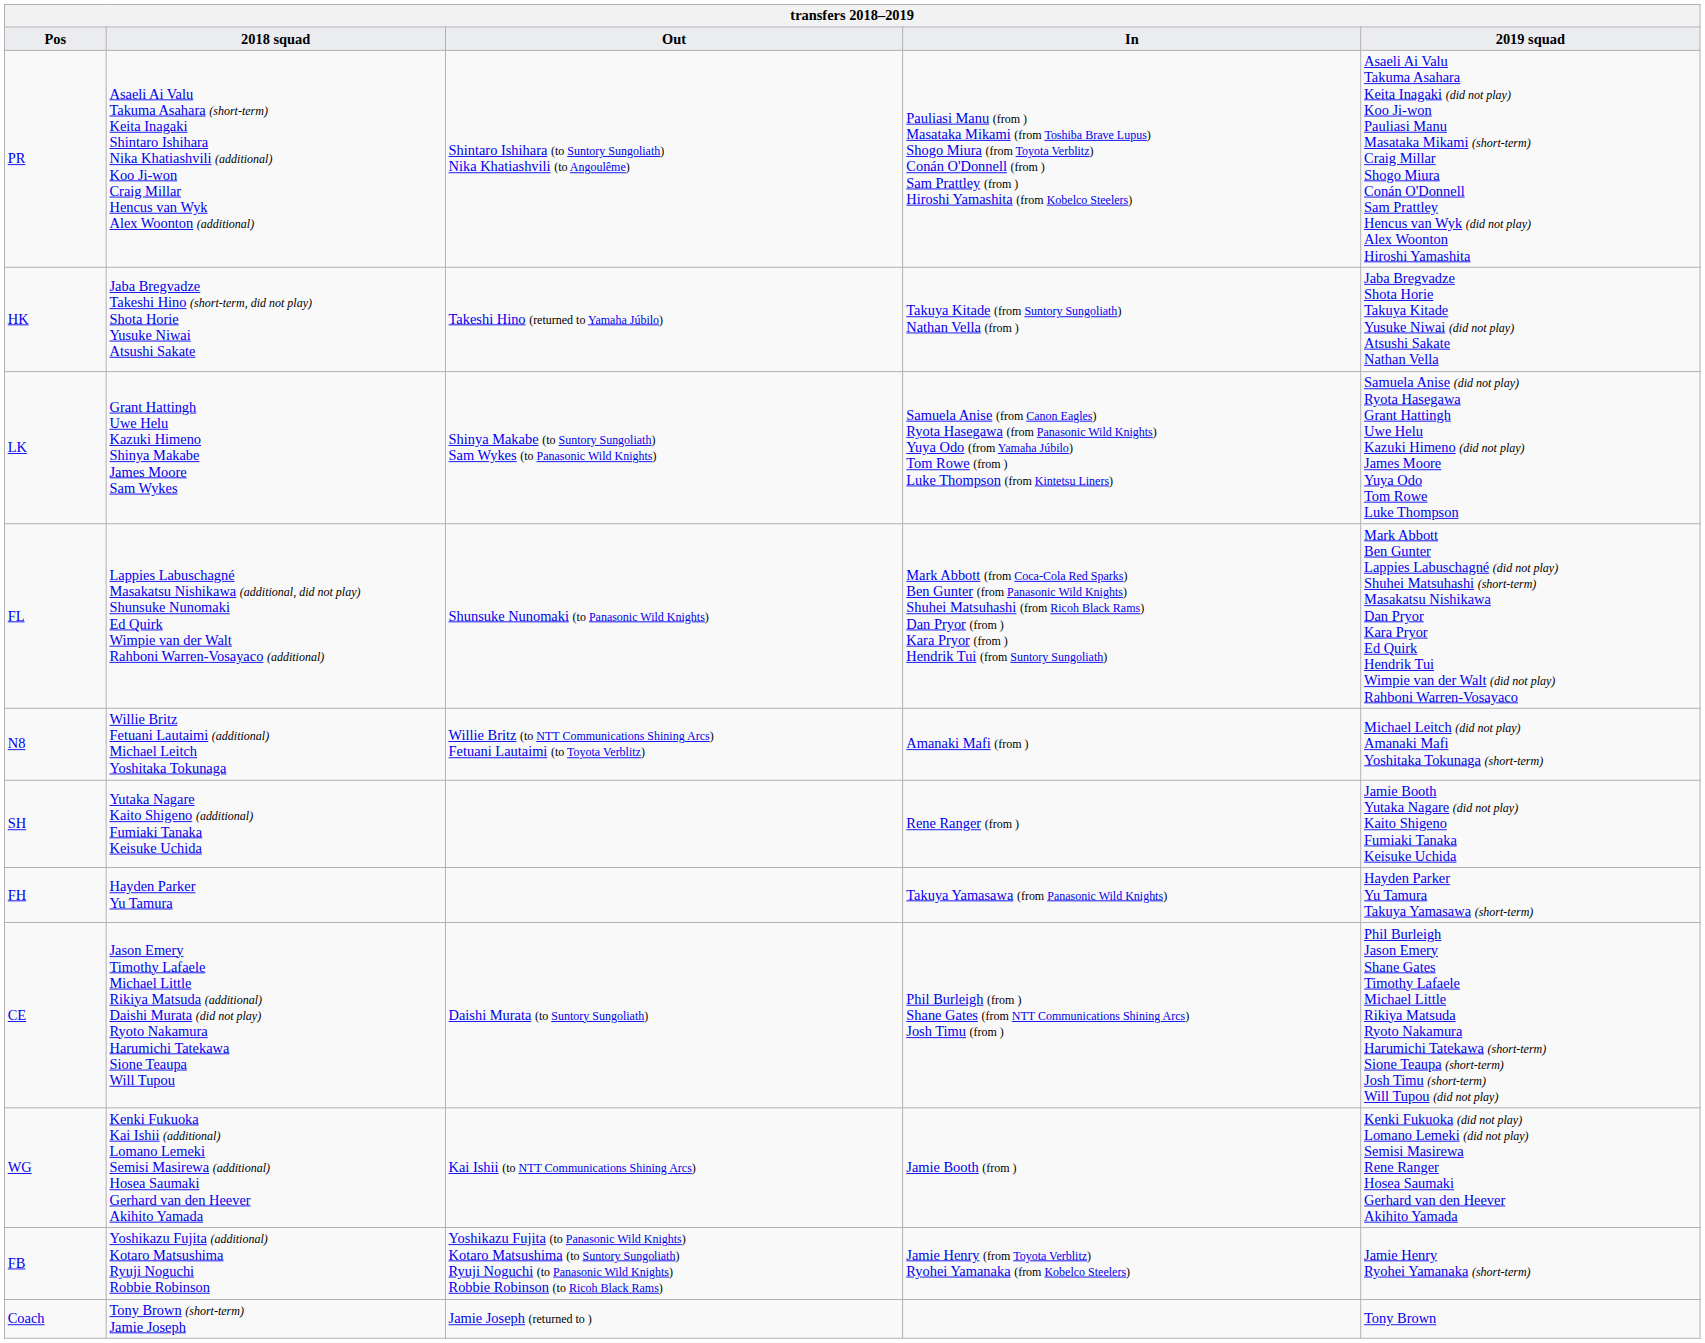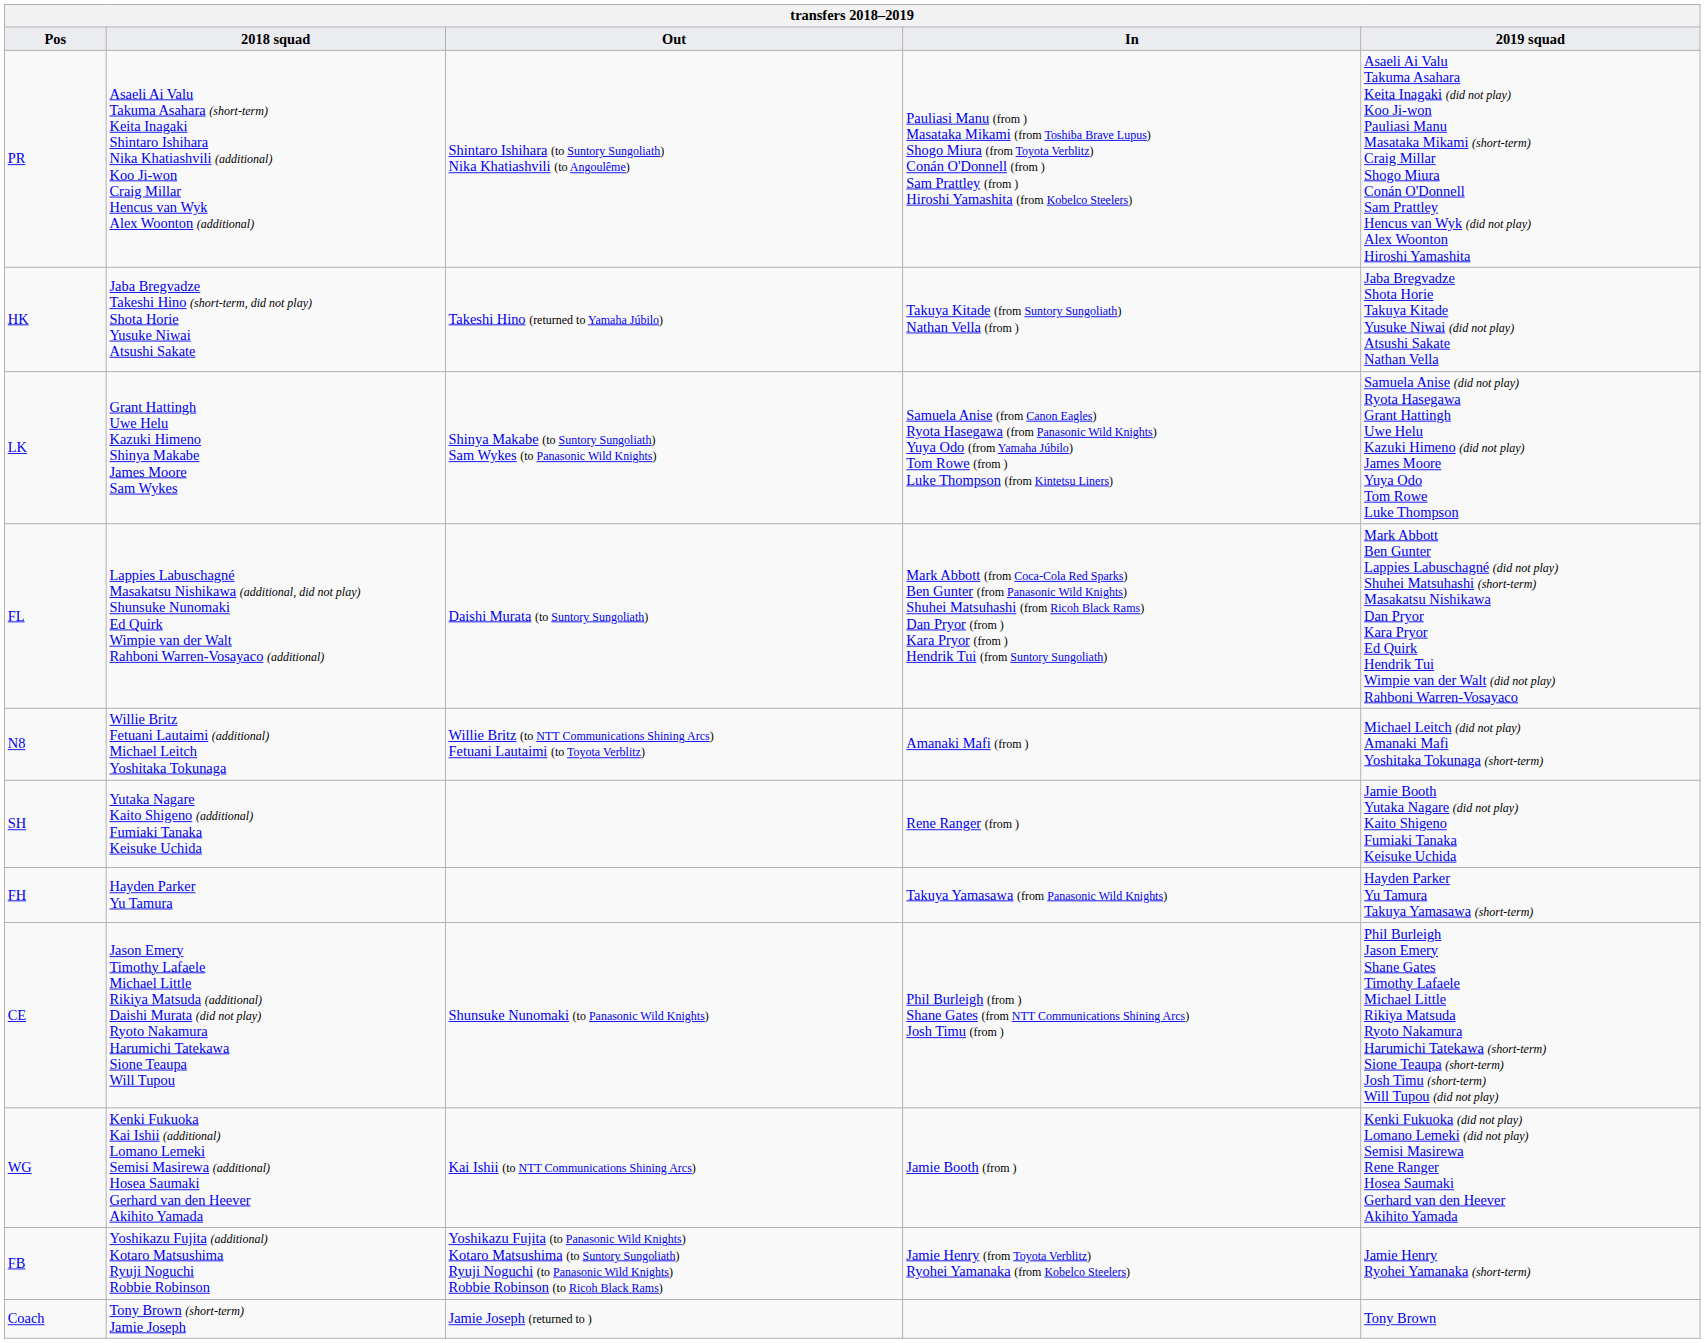(579, 616) Shunsuke Nunomaki (to Panasonic Wild Knights) -> (548, 616) Daishi Murata (to Suntory Sungoliath)
(548, 1015) Daishi Murata (to Suntory Sungoliath) -> (579, 1015) Shunsuke Nunomaki (to Panasonic Wild Knights)
